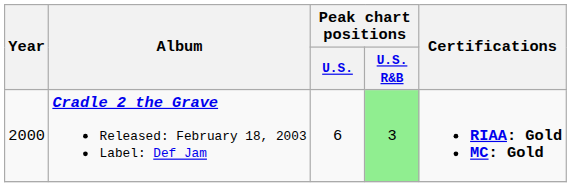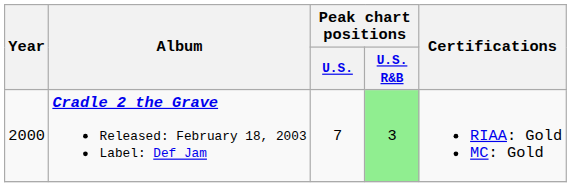(338, 136) 6 -> (338, 136) 7
(493, 144) bold -> (493, 144) normal
